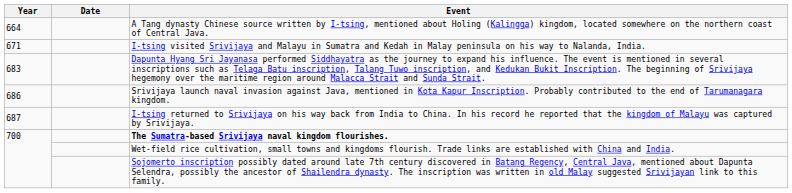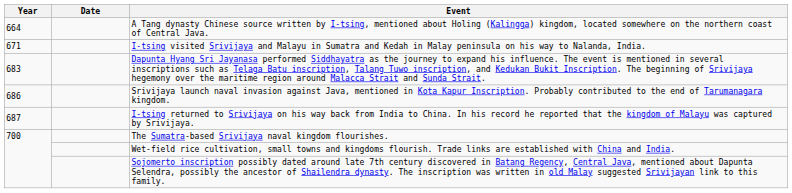(260, 136) bold -> (260, 136) normal
